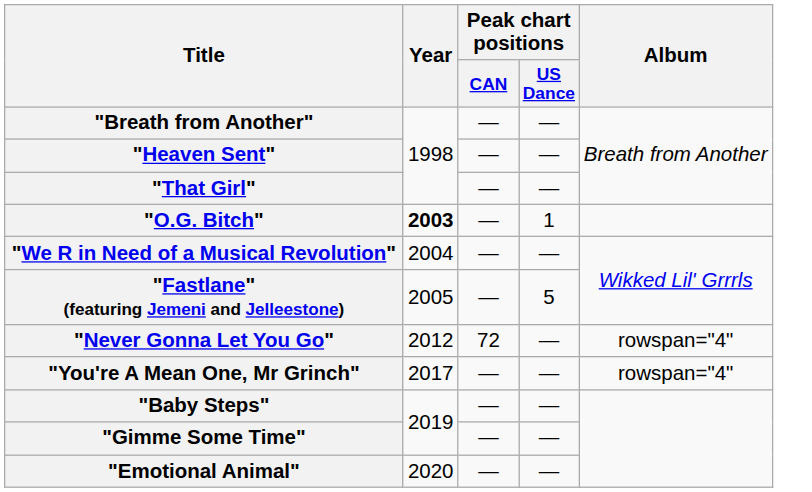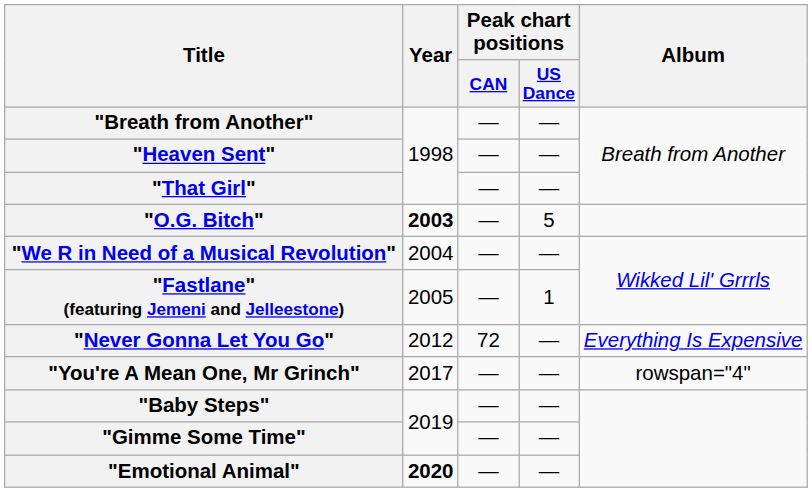(549, 220) 1 -> (549, 220) 5
(549, 296) 5 -> (549, 296) 1
(676, 340) rowspan="4" -> (693, 340) Everything Is Expensive
(431, 470) normal -> (431, 470) bold
